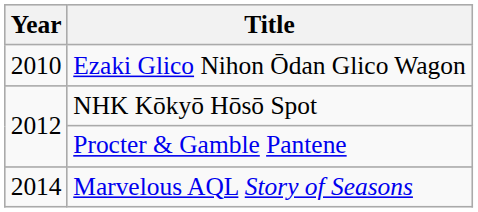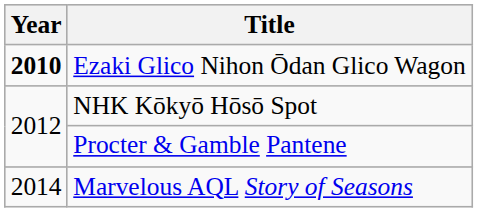(36, 65) normal -> (36, 65) bold
